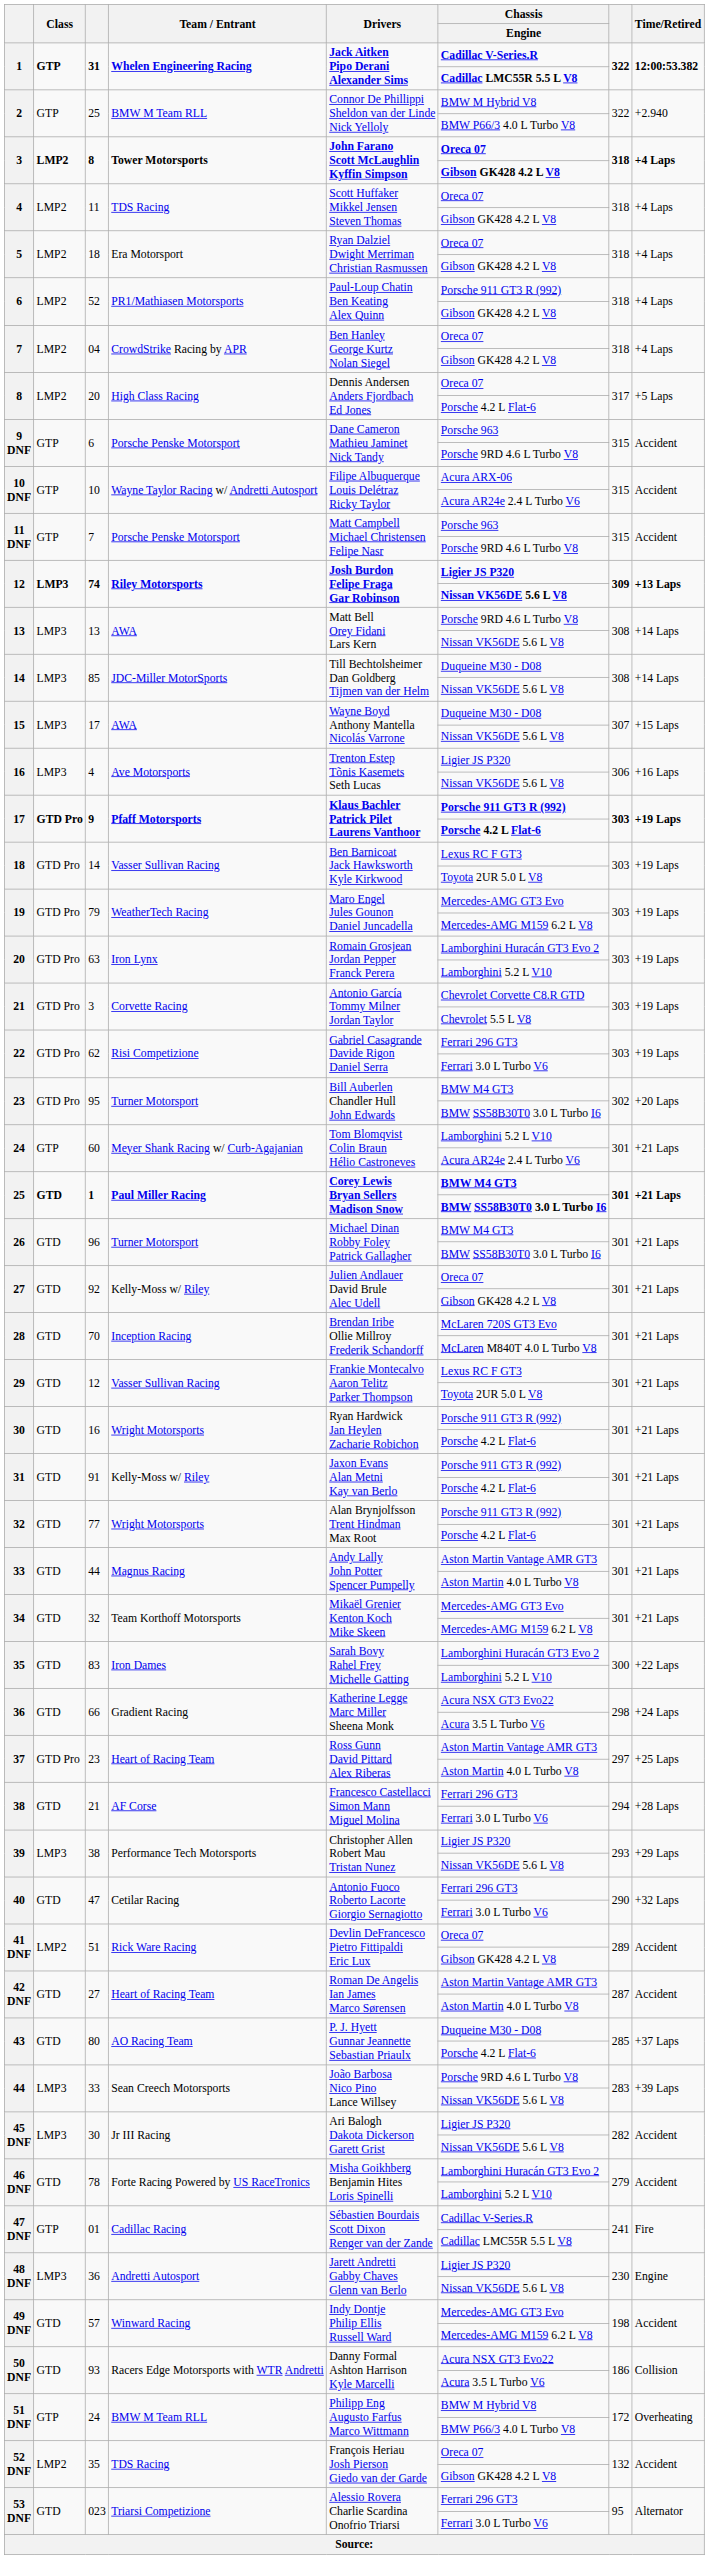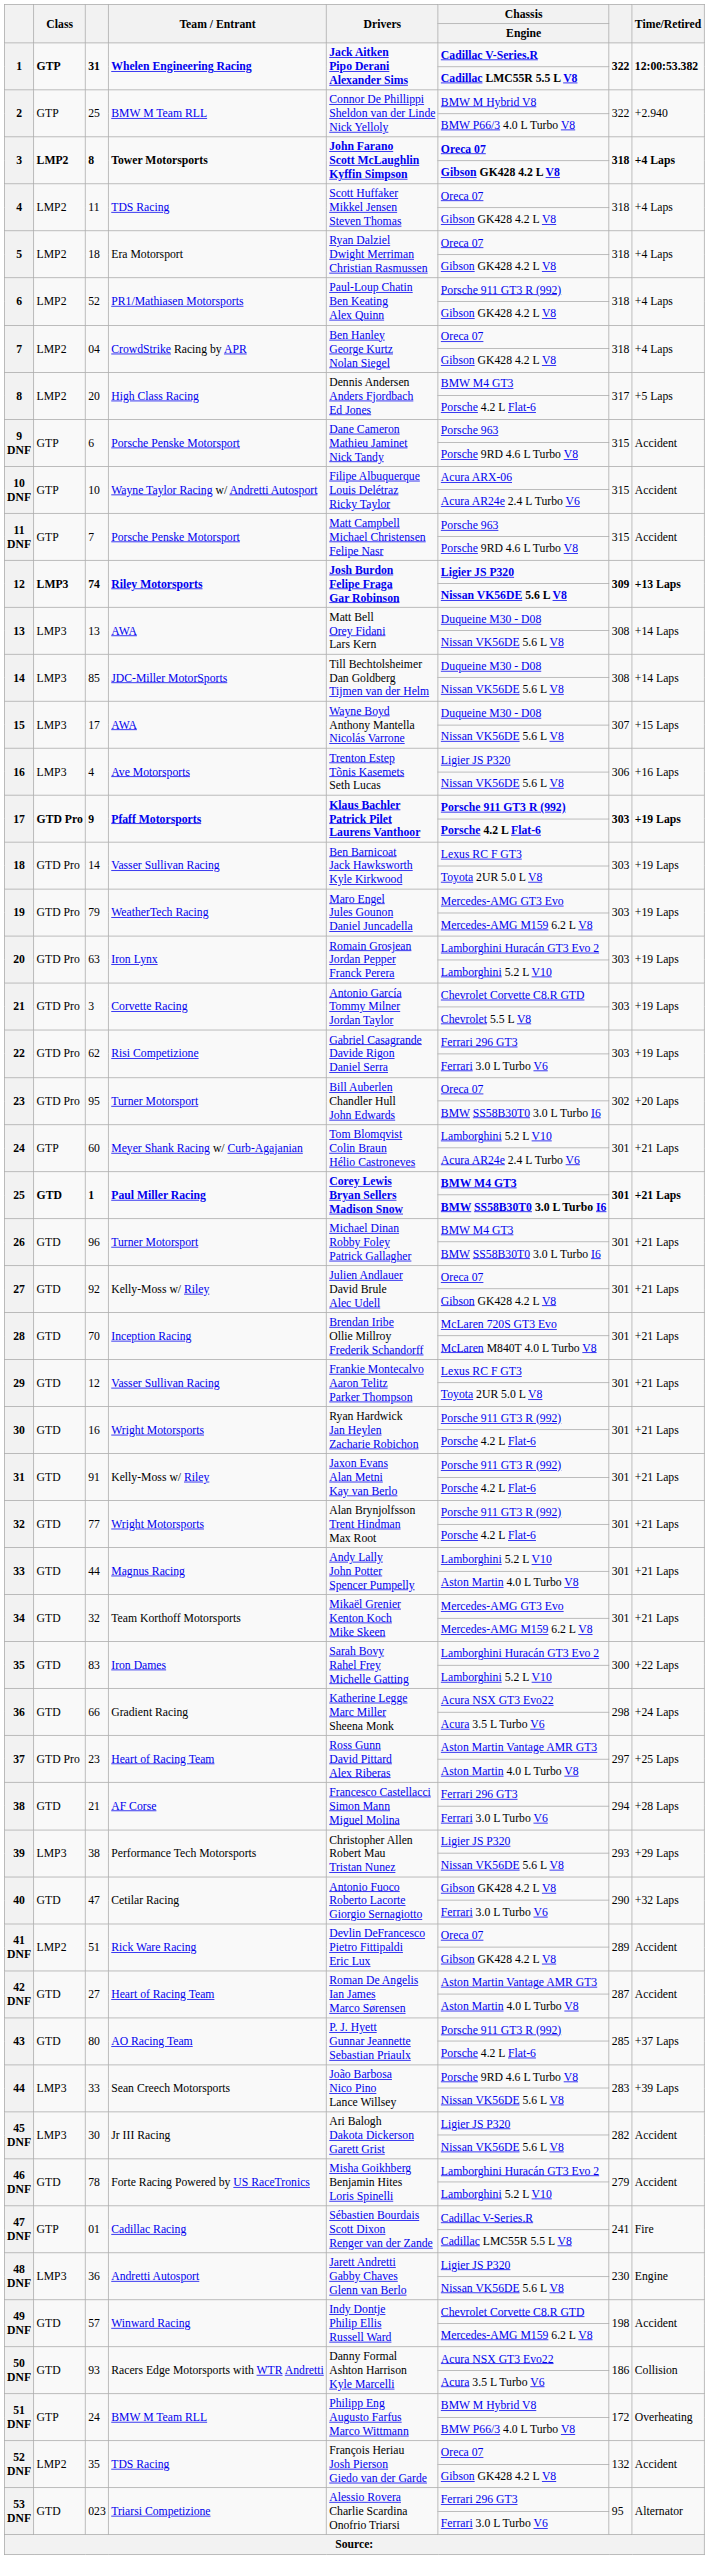(462, 384) Oreca 07 -> (477, 384) BMW M4 GT3
(509, 619) Porsche 9RD 4.6 L Turbo V8 -> (491, 619) Duqueine M30 - D08
(477, 1089) BMW M4 GT3 -> (462, 1089) Oreca 07
(519, 1559) Aston Martin Vantage AMR GT3 -> (496, 1559) Lamborghini 5.2 L V10
(479, 1888) Ferrari 296 GT3 -> (499, 1888) Gibson GK428 4.2 L V8
(491, 2029) Duqueine M30 - D08 -> (501, 2029) Porsche 911 GT3 R (992)
(502, 2311) Mercedes-AMG GT3 Evo -> (513, 2311) Chevrolet Corvette C8.R GTD
